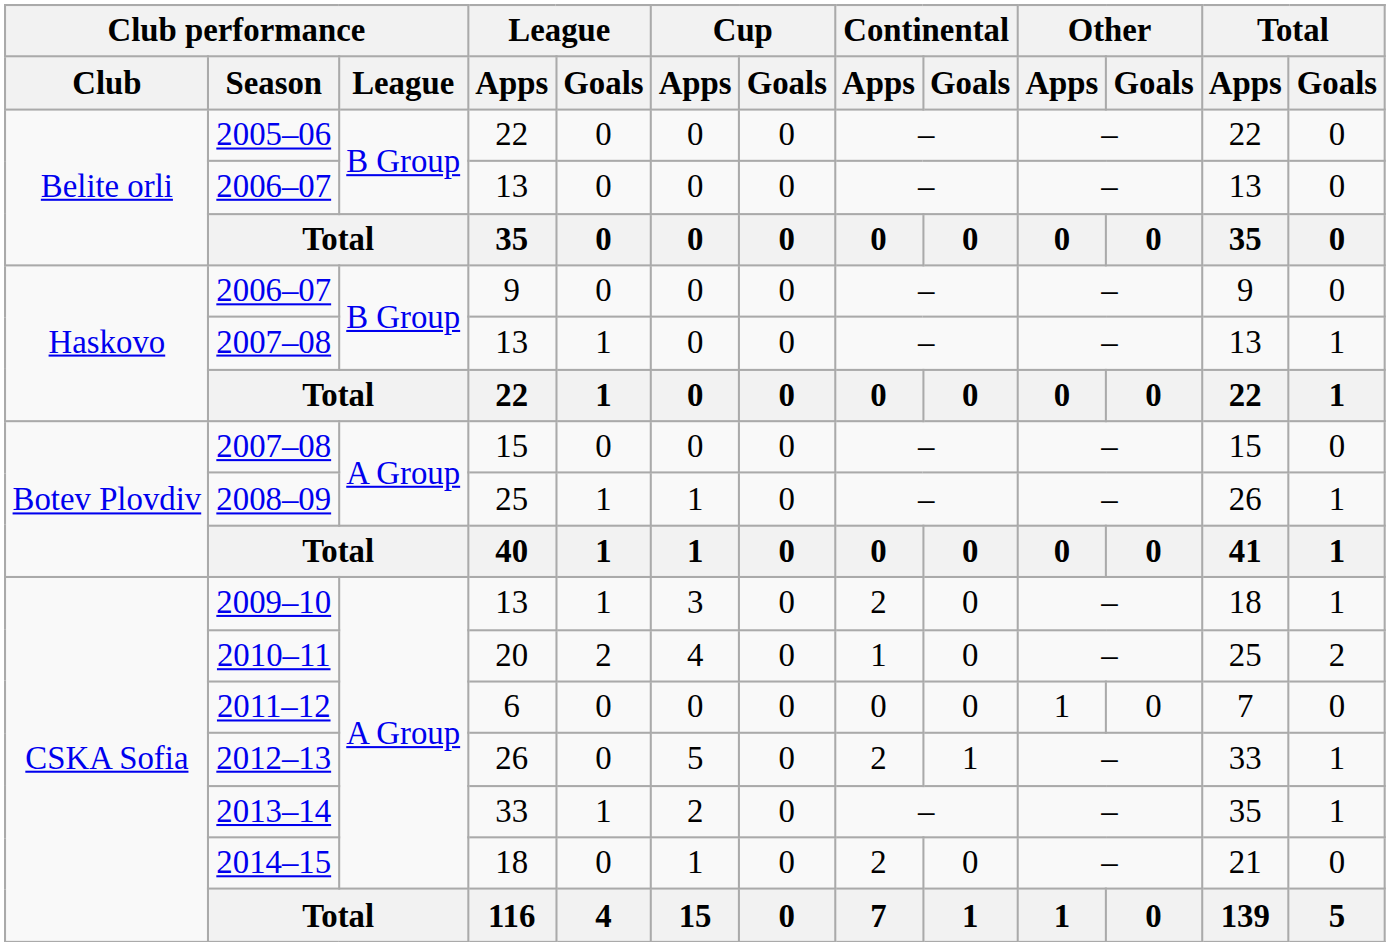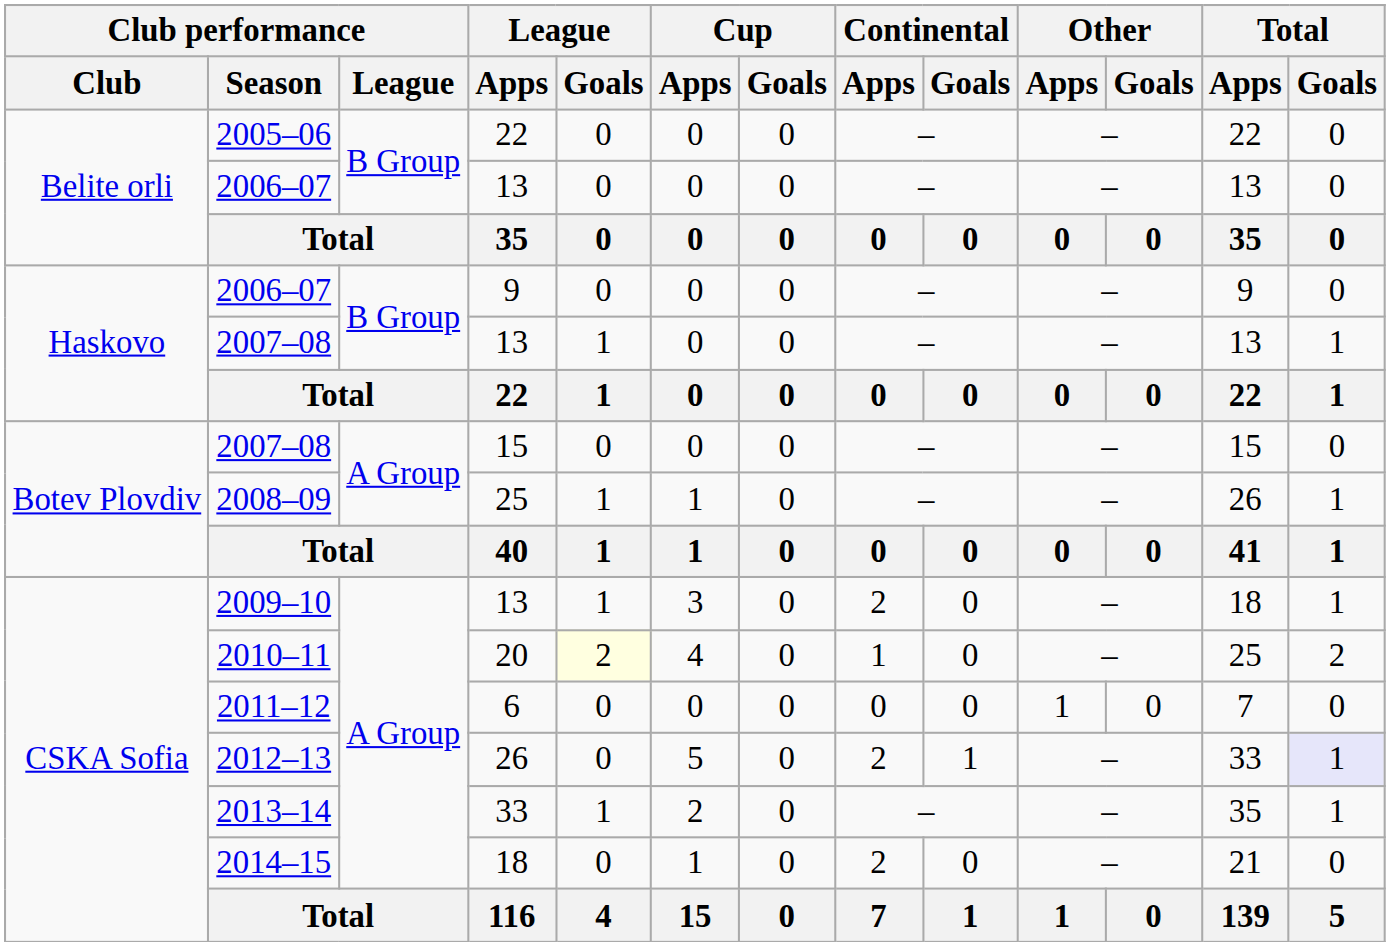(603, 654) no background -> (603, 654) lightyellow background
(1337, 758) no background -> (1337, 758) lavender background
